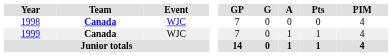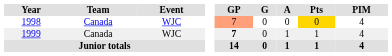(100, 22) bold -> (98, 22) normal
(237, 22) no background -> (234, 22) lightsalmon background
(318, 22) no background -> (317, 22) gold background
(100, 34) bold -> (98, 34) normal
(237, 34) normal -> (234, 34) bold
